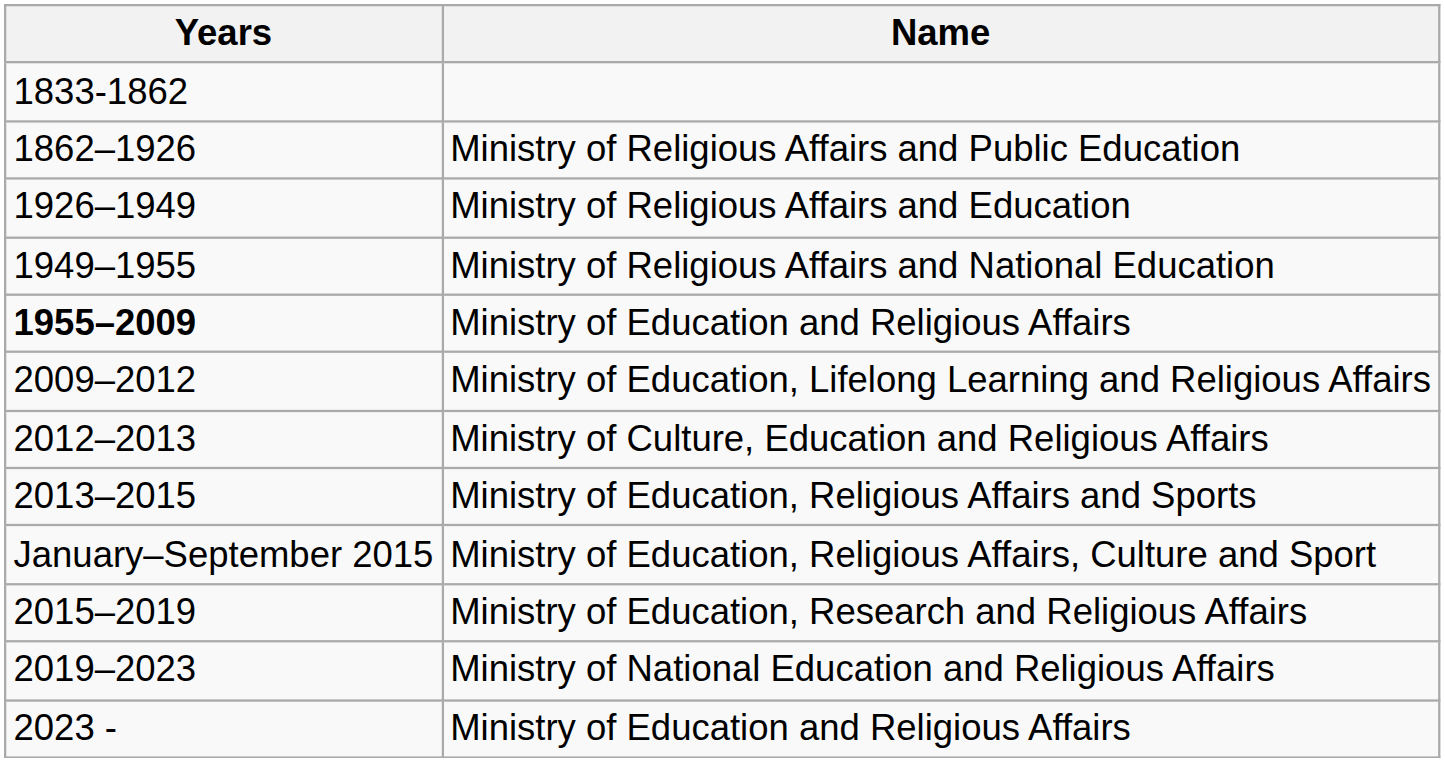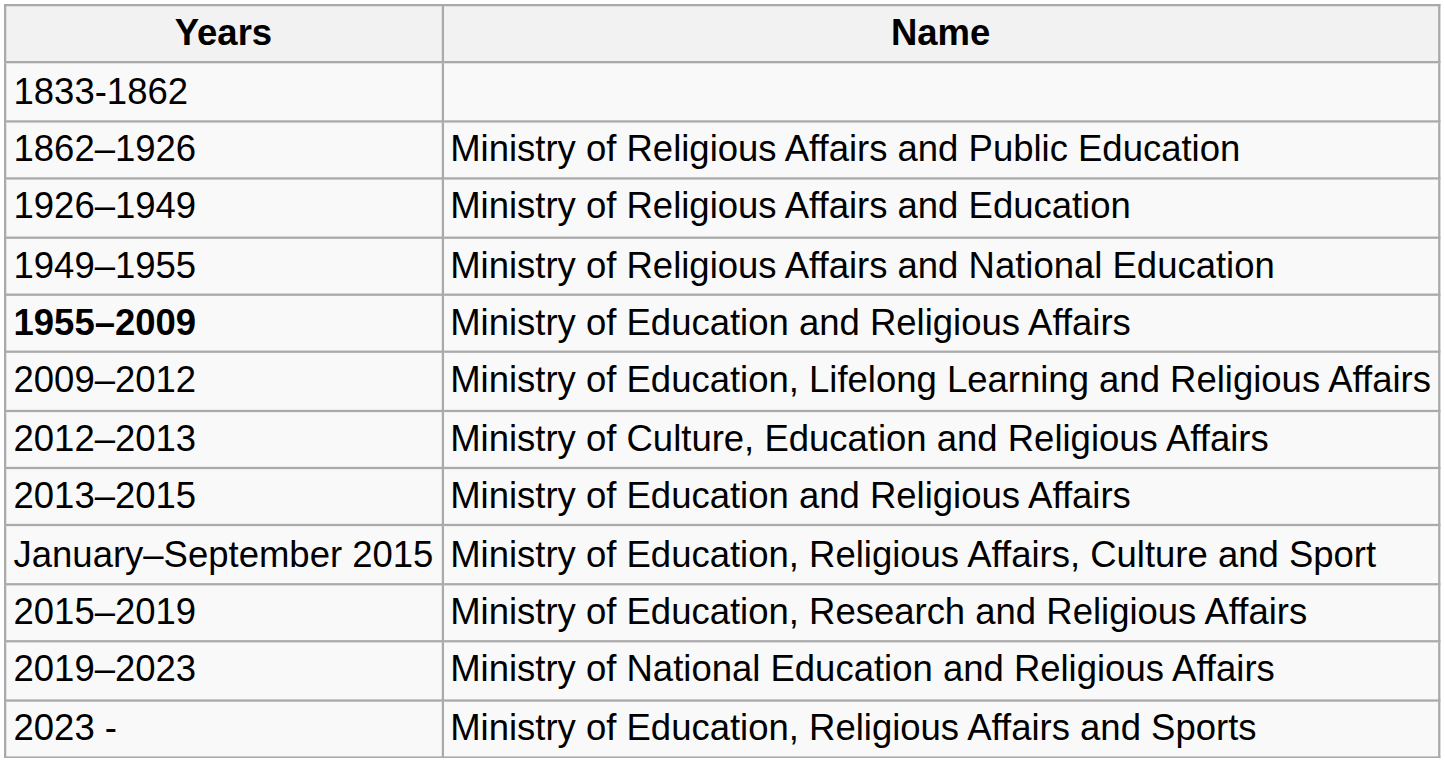(853, 496) Ministry of Education, Religious Affairs and Sports -> (790, 496) Ministry of Education and Religious Affairs
(790, 727) Ministry of Education and Religious Affairs -> (853, 727) Ministry of Education, Religious Affairs and Sports
